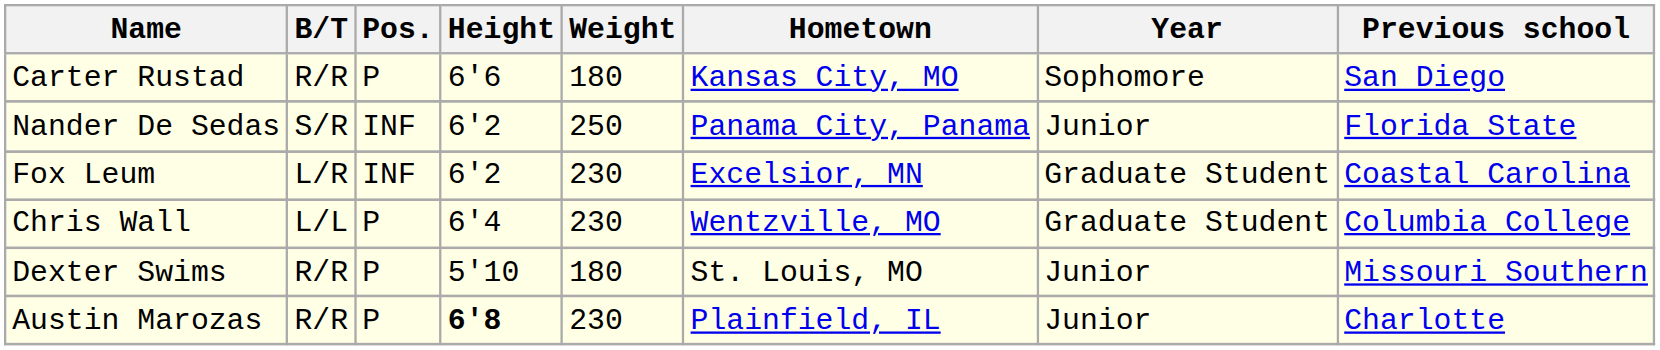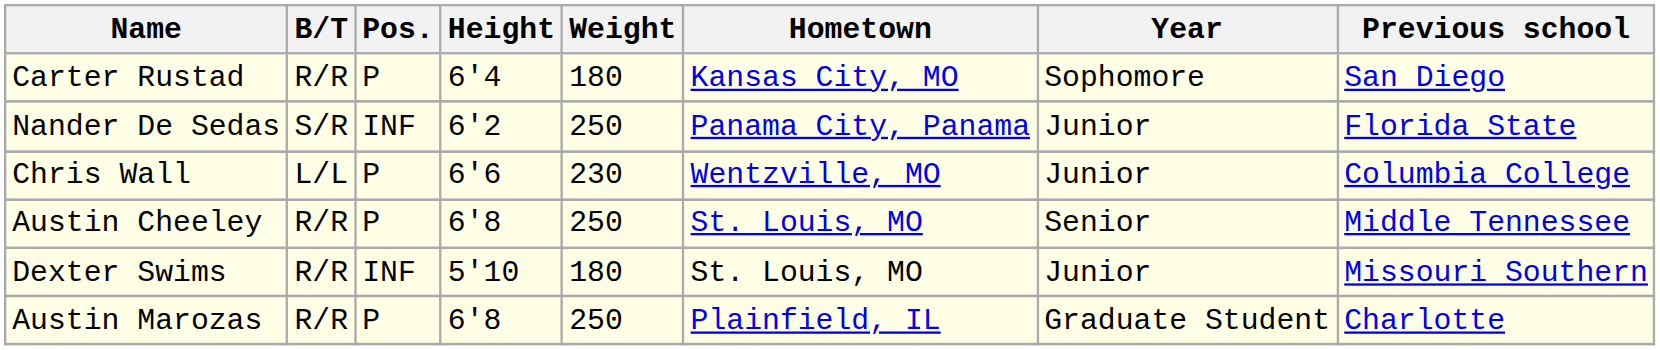(475, 78) 6'6 -> (475, 78) 6'4
- row: (84, 175)
(475, 223) 6'4 -> (475, 175) 6'6
(1187, 223) Graduate Student -> (1098, 175) Junior
+ row: (137, 223)
(371, 272) P -> (389, 272) INF
(475, 321) bold -> (475, 321) normal
(596, 321) 230 -> (596, 321) 250
(1098, 321) Junior -> (1187, 321) Graduate Student
